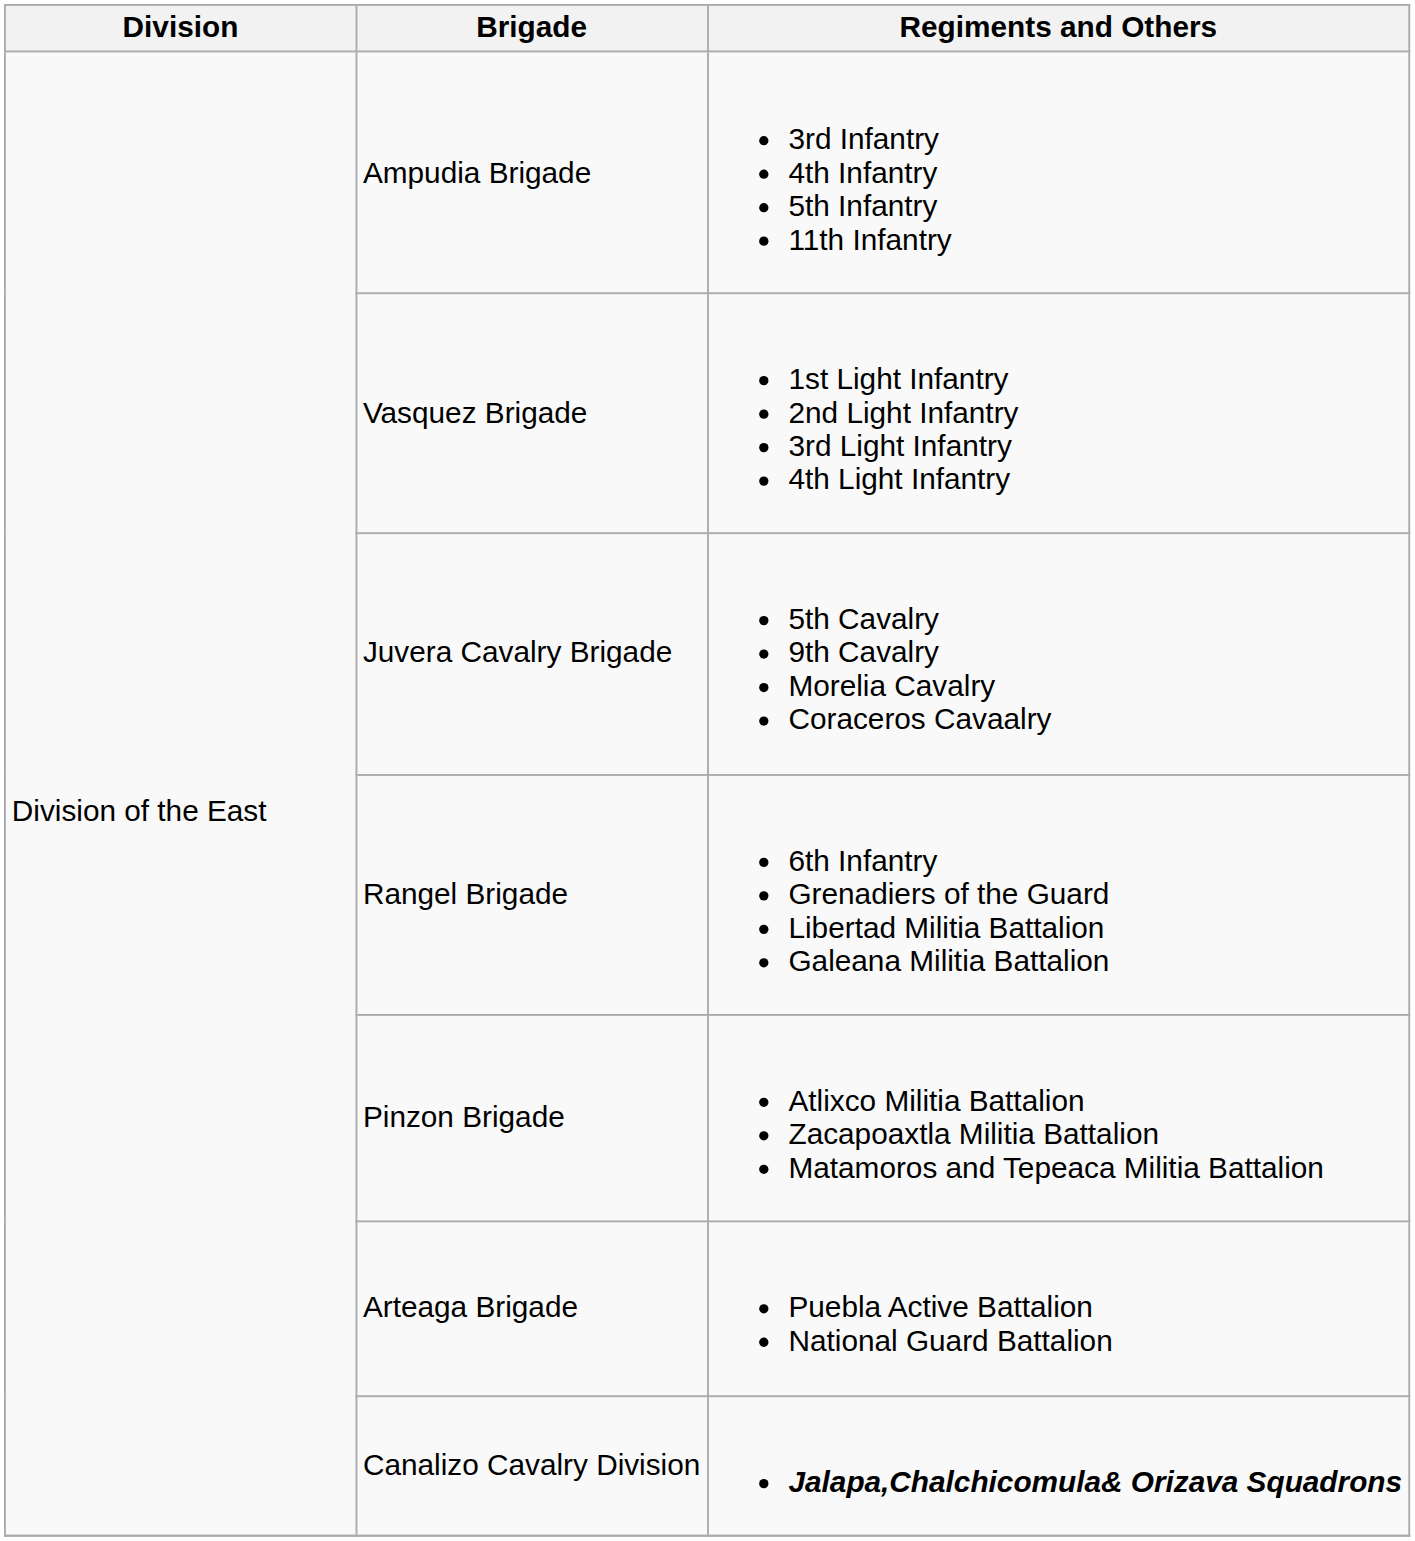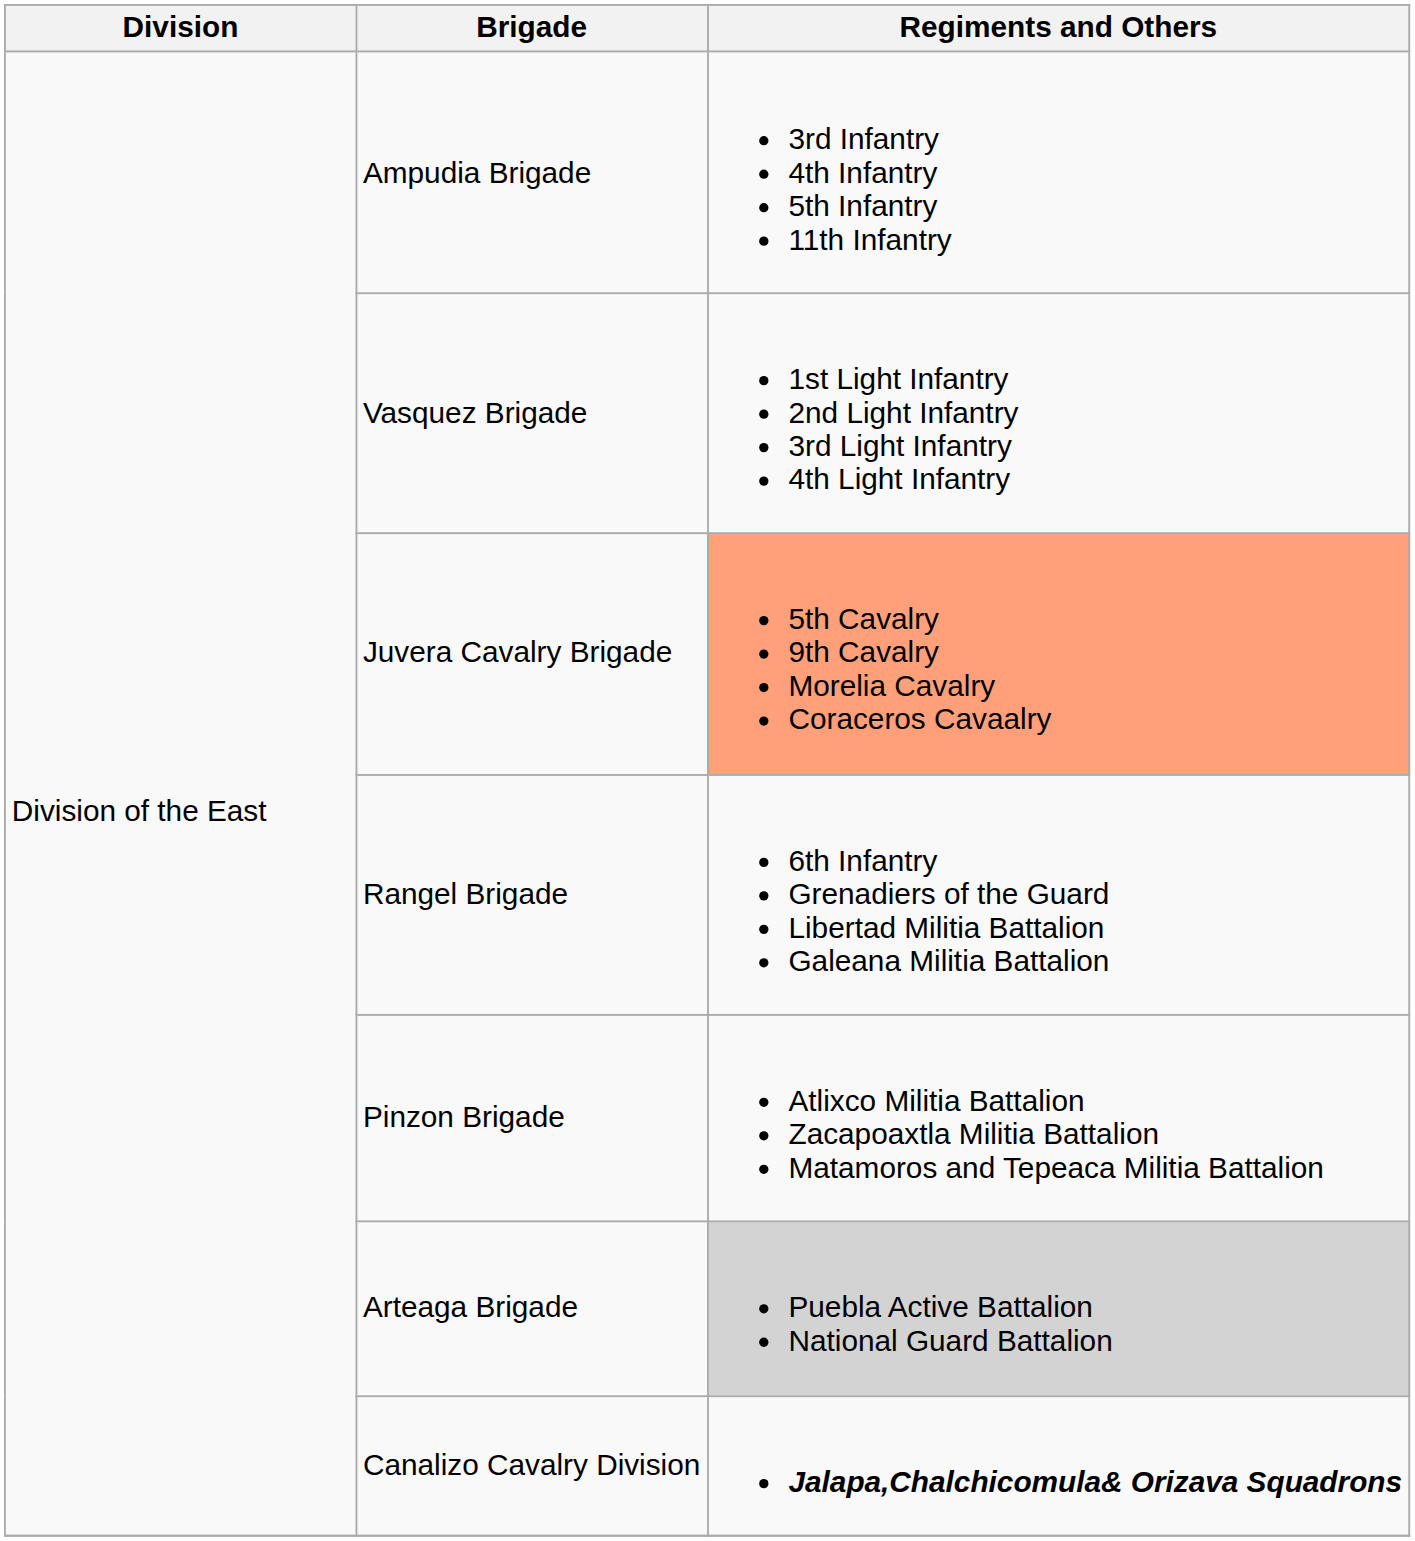(1058, 670) no background -> (1058, 670) lightsalmon background
(1058, 1325) no background -> (1058, 1325) lightgrey background
